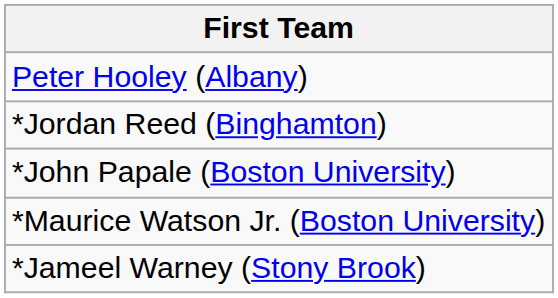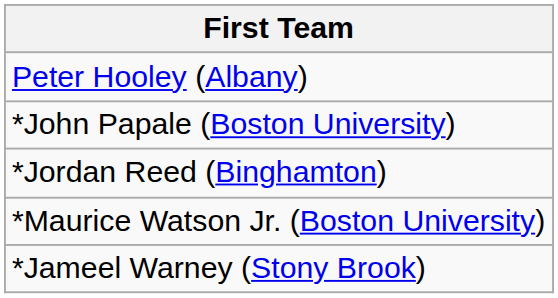(199, 124) *Jordan Reed (Binghamton) -> (234, 124) *John Papale (Boston University)
(234, 172) *John Papale (Boston University) -> (199, 172) *Jordan Reed (Binghamton)
